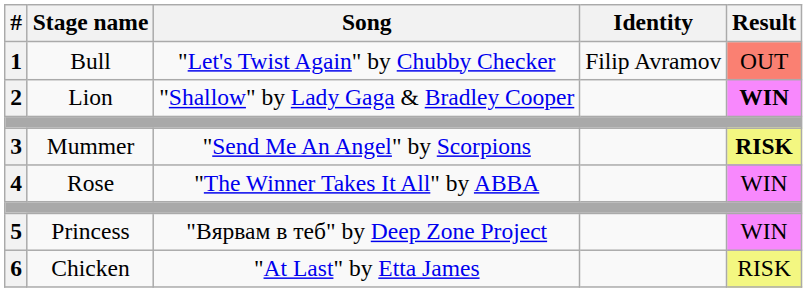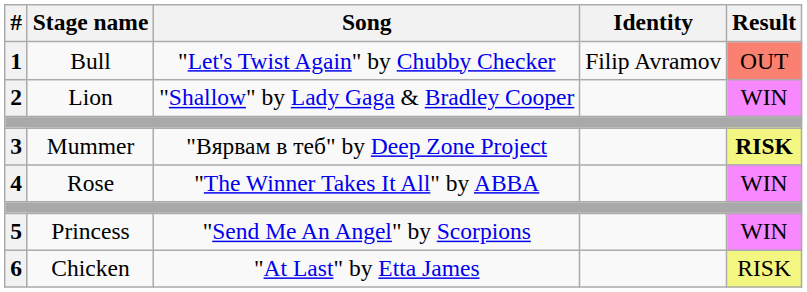(764, 97) bold -> (764, 97) normal
(367, 145) "Send Me An Angel" by Scorpions -> (367, 145) "Вярвам в теб" by Deep Zone Project
(367, 231) "Вярвам в теб" by Deep Zone Project -> (367, 231) "Send Me An Angel" by Scorpions
